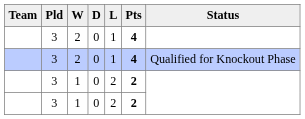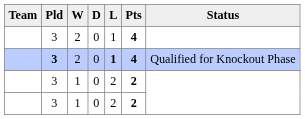(54, 59) normal -> (54, 59) bold
(113, 59) normal -> (113, 59) bold
